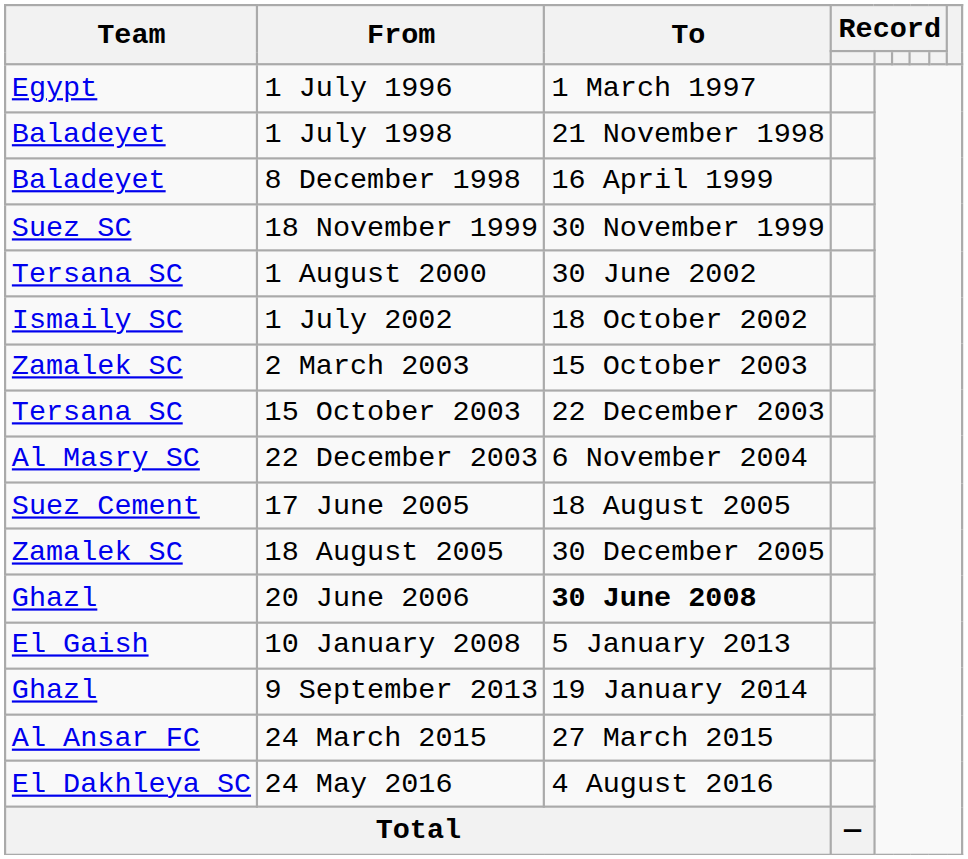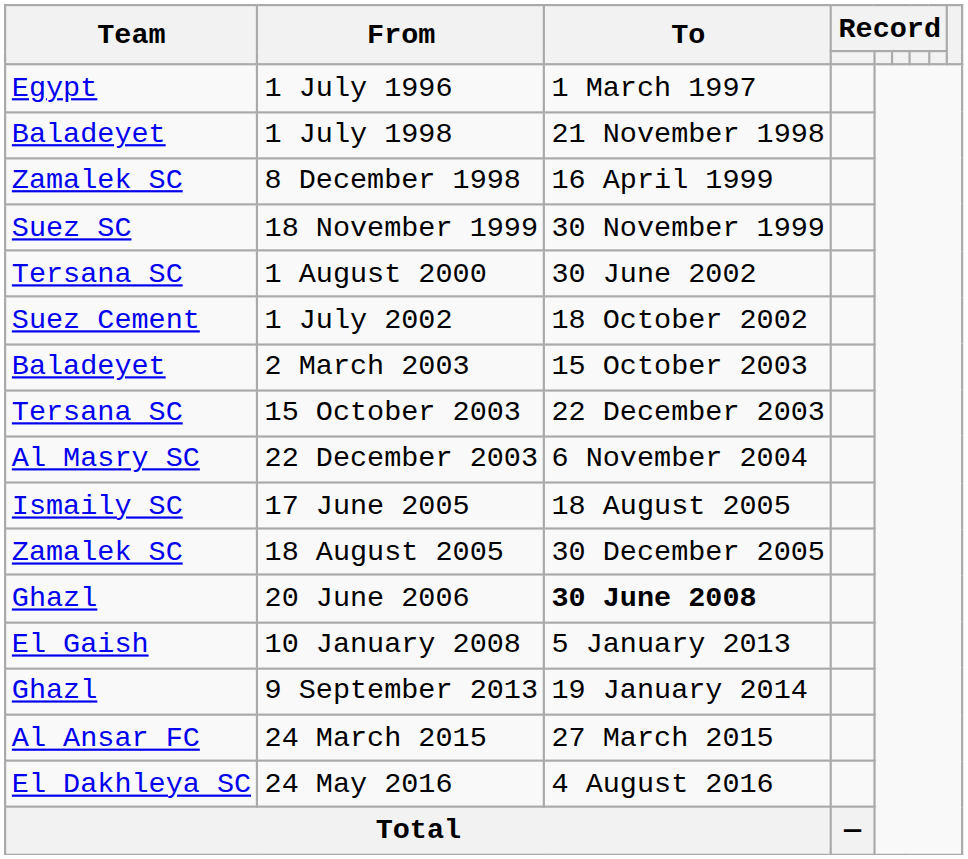(89, 181) Baladeyet -> (97, 181) Zamalek SC
(97, 320) Ismaily SC -> (106, 320) Suez Cement
(97, 367) Zamalek SC -> (89, 367) Baladeyet
(106, 506) Suez Cement -> (97, 506) Ismaily SC
